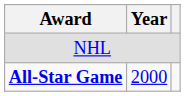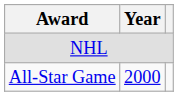(66, 76) bold -> (62, 76) normal
